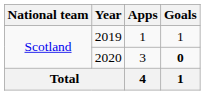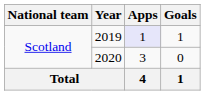(143, 36) no background -> (143, 36) lavender background
(180, 57) bold -> (180, 57) normal
